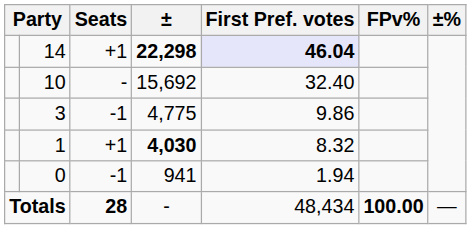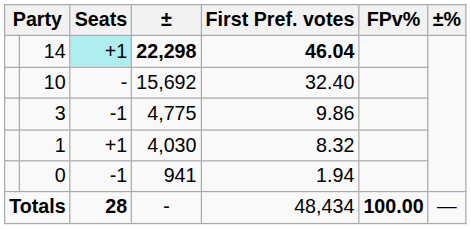(116, 51) no background -> (116, 51) paleturquoise background
(330, 51) lavender background -> (330, 51) no background
(172, 144) bold -> (172, 144) normal
